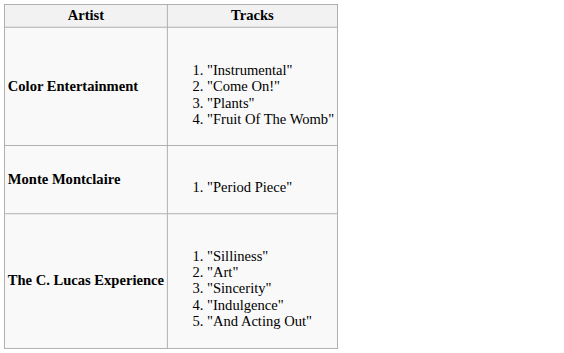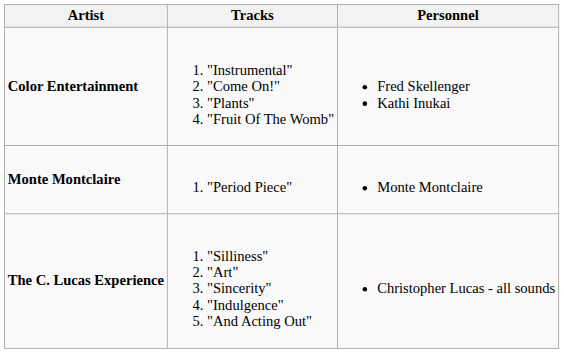+ column: (448, 16)
